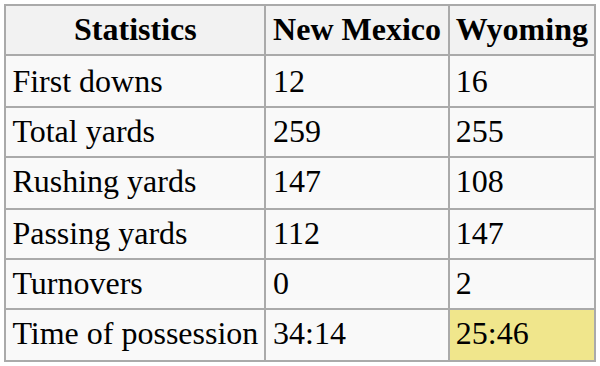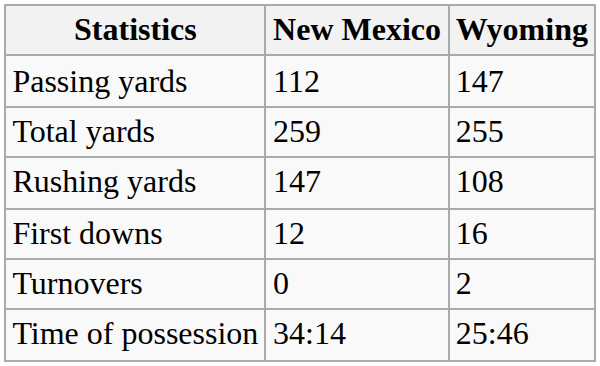rows swapped: (88, 80) <-> (100, 232)
(492, 334) khaki background -> (492, 334) no background
